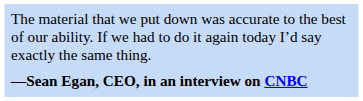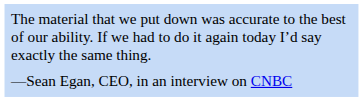(159, 81) bold -> (152, 81) normal
